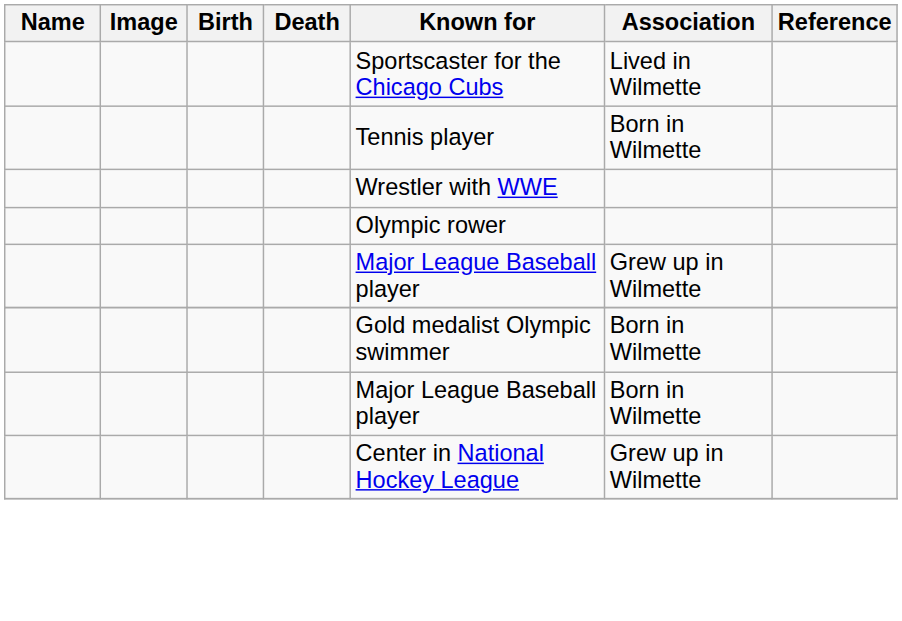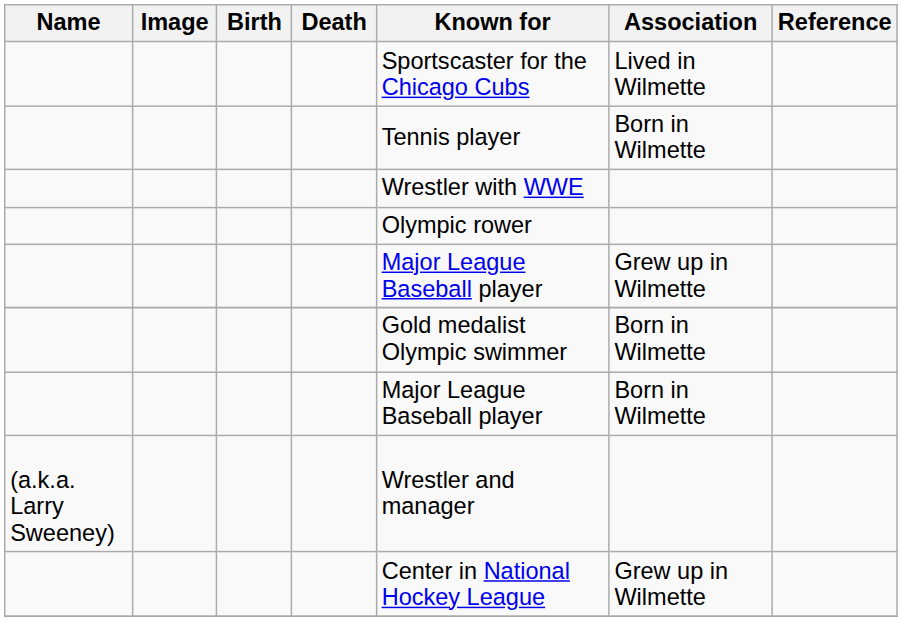+ row: (62, 506)
